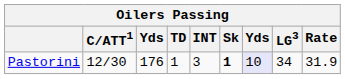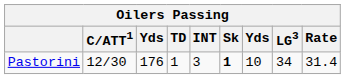(254, 63) lavender background -> (254, 63) no background
(321, 63) 31.9 -> (321, 63) 31.4
